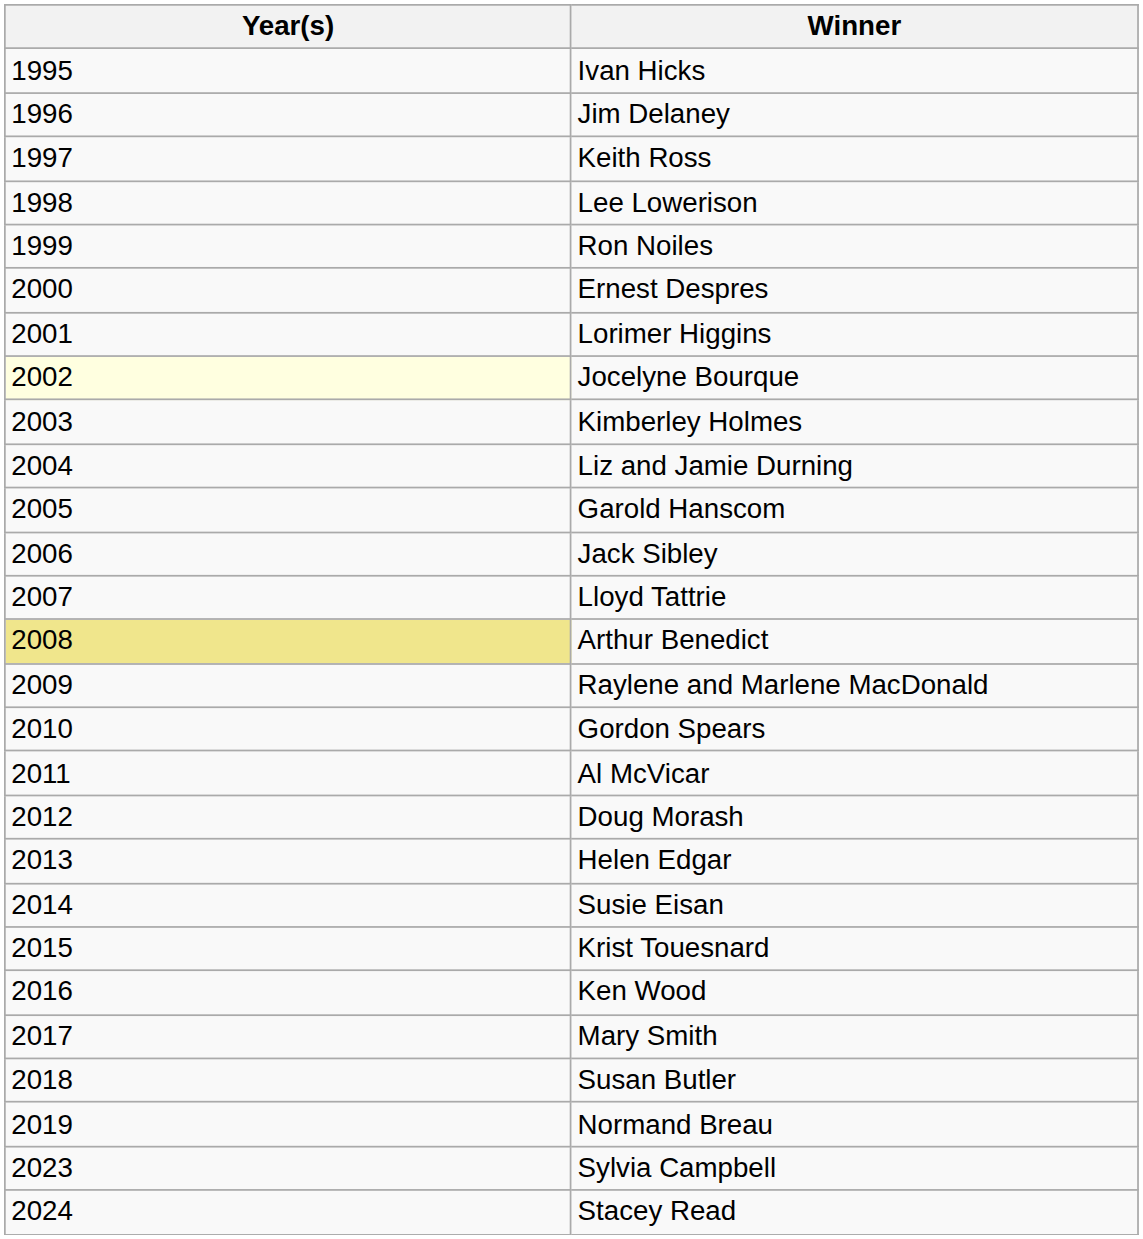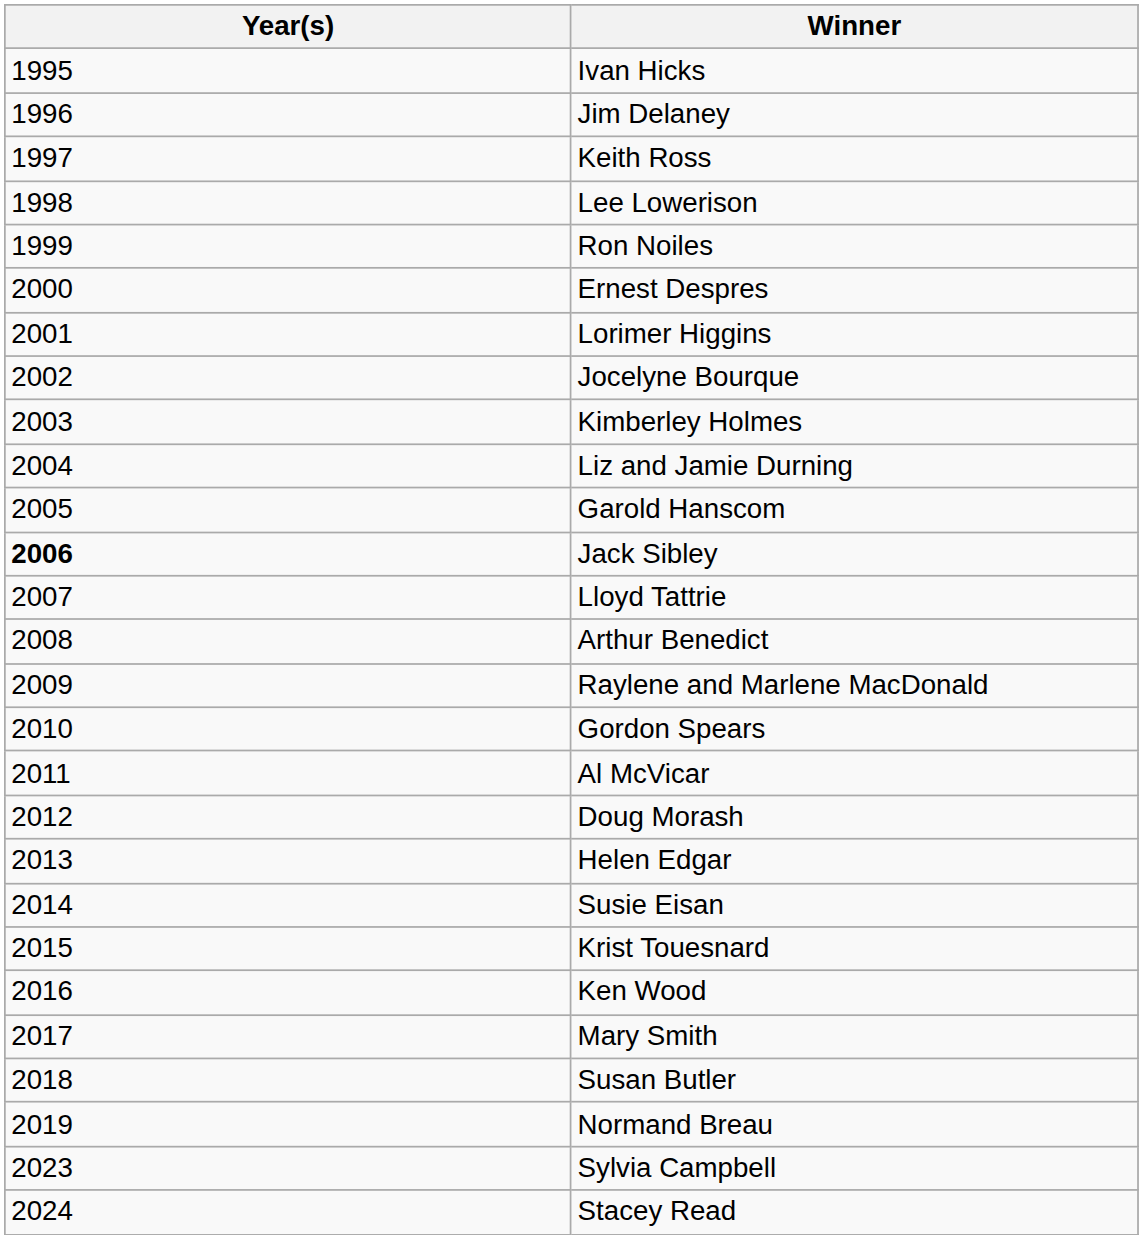(42, 377) lightyellow background -> (42, 377) no background
(42, 553) normal -> (42, 553) bold
(42, 641) khaki background -> (42, 641) no background
